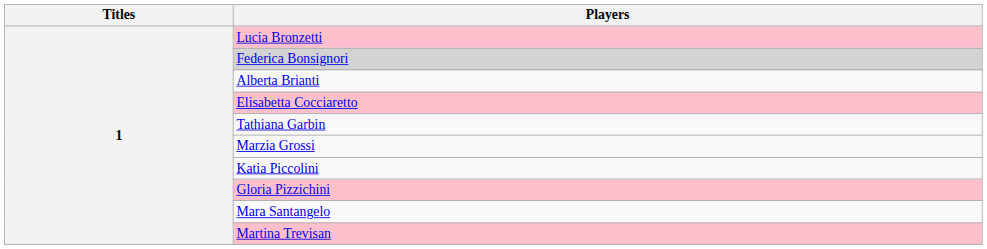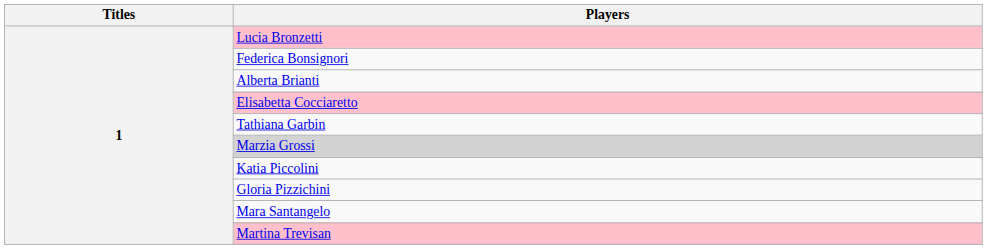(292, 59) lightgrey background -> (292, 59) no background
(276, 146) no background -> (276, 146) lightgrey background
(283, 189) pink background -> (283, 189) no background
